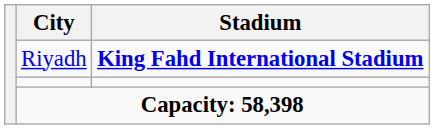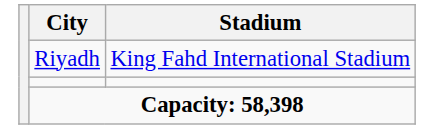(260, 58) bold -> (260, 58) normal
